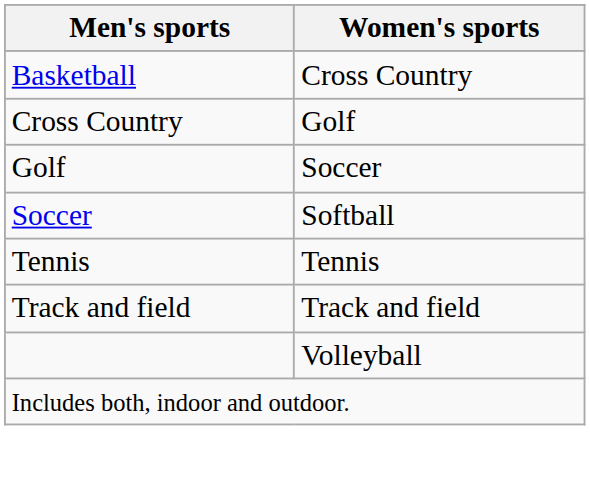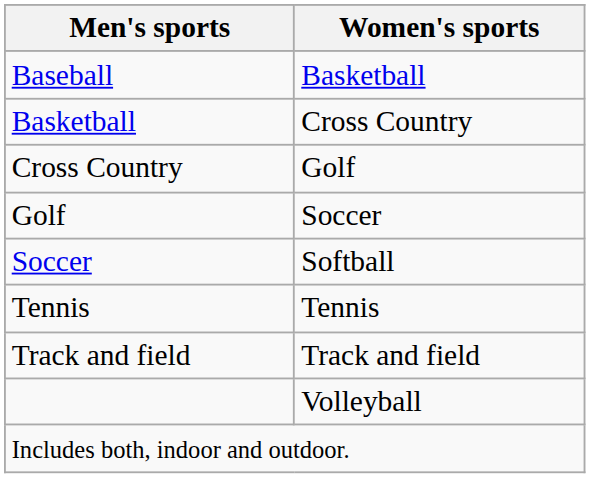+ row: (62, 74)
